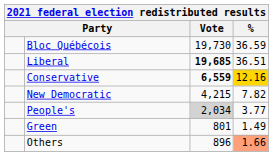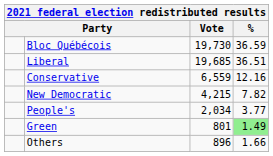(213, 61) bold -> (213, 61) normal
(216, 78) bold -> (216, 78) normal
(251, 78) gold background -> (251, 78) no background
(216, 110) lightgrey background -> (216, 110) no background
(254, 127) no background -> (254, 127) lightgreen background
(254, 143) lightsalmon background -> (254, 143) no background
